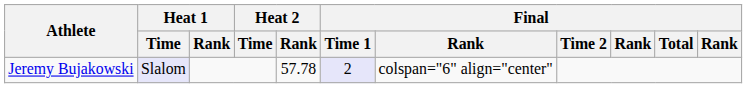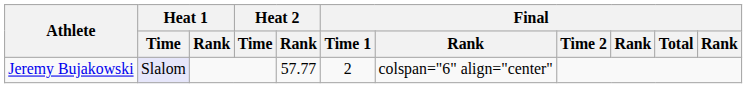(298, 70) 57.78 -> (298, 70) 57.77
(348, 70) lavender background -> (348, 70) no background
